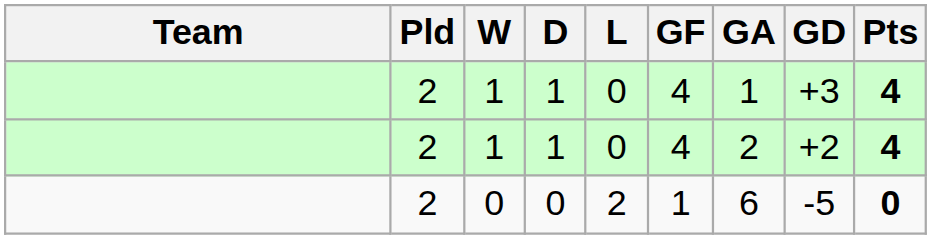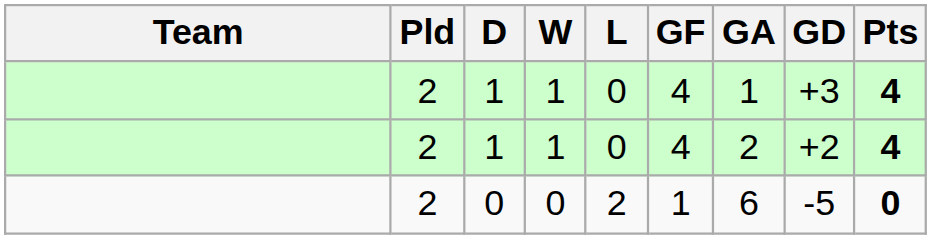columns swapped: (494, 32) <-> (555, 32)
